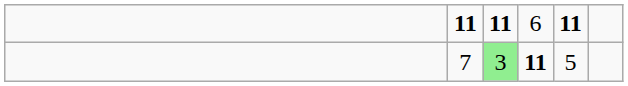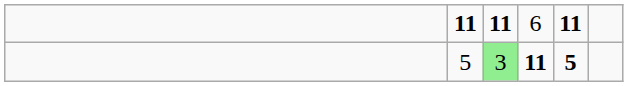(465, 61) 7 -> (465, 61) 5
(571, 61) normal -> (571, 61) bold
